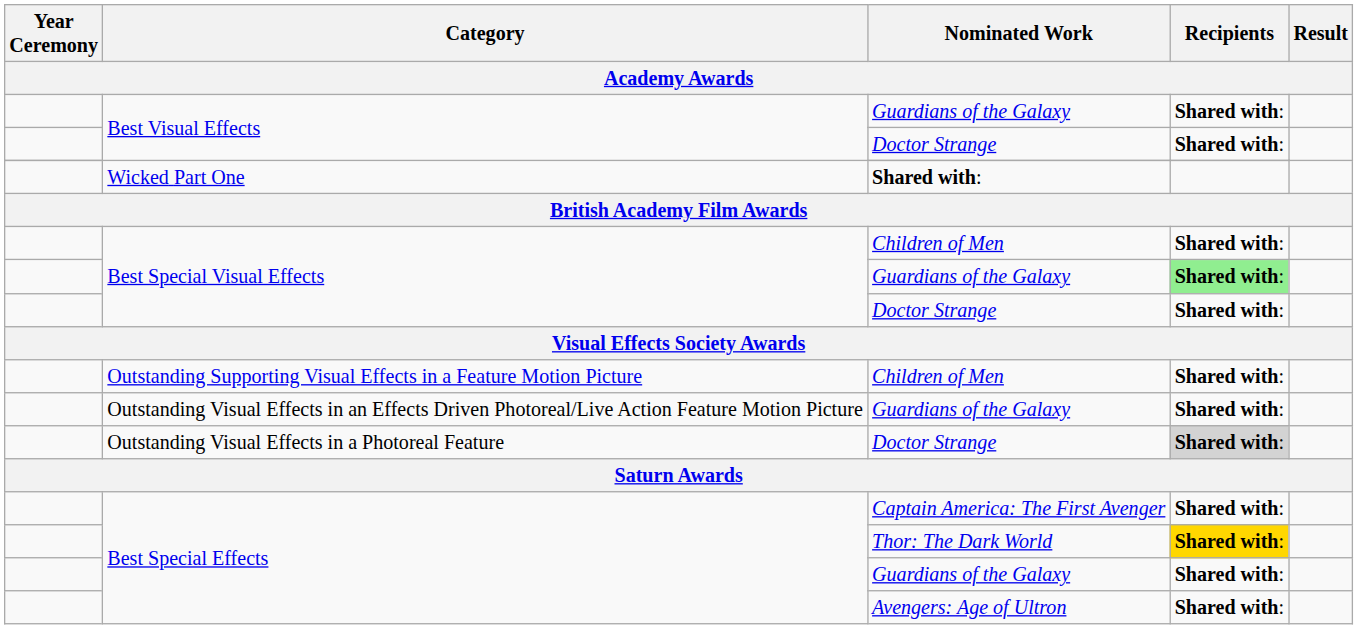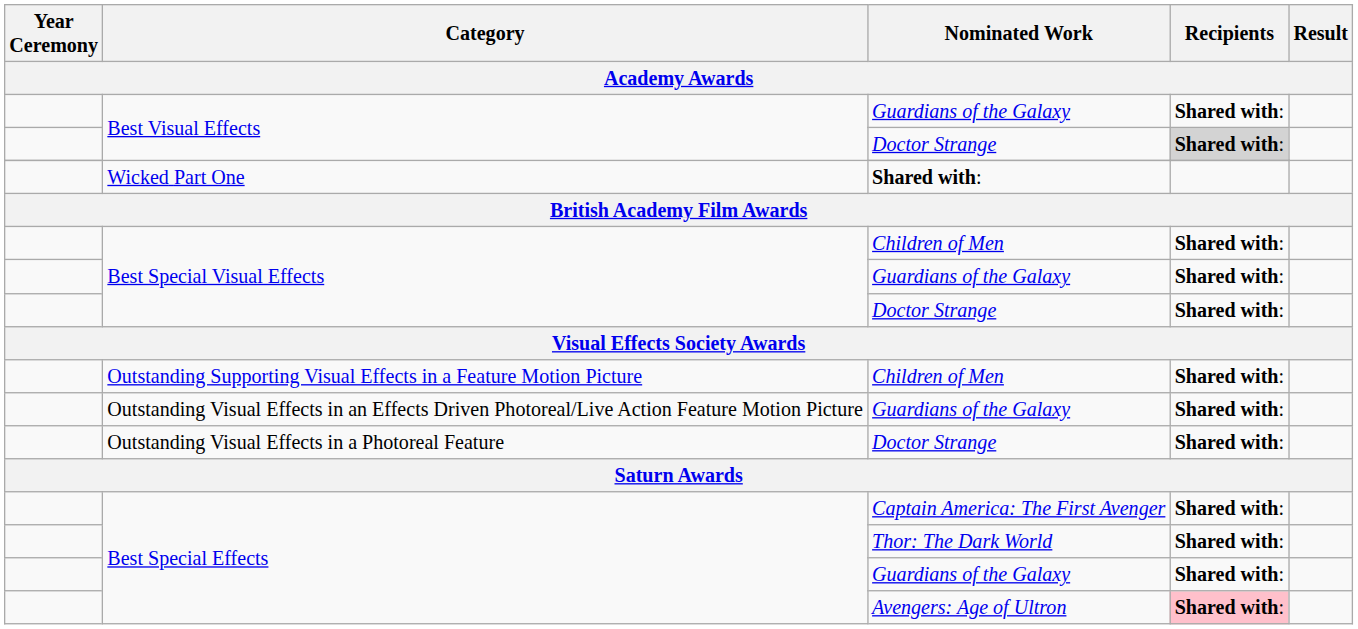(1229, 144) no background -> (1229, 144) lightgrey background
(1229, 276) lightgreen background -> (1229, 276) no background
(1229, 441) lightgrey background -> (1229, 441) no background
(1229, 541) gold background -> (1229, 541) no background
(1229, 607) no background -> (1229, 607) pink background
